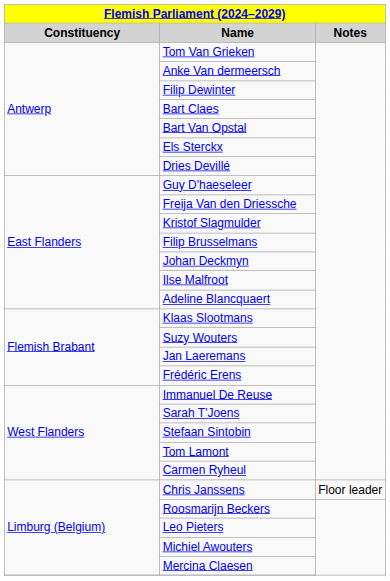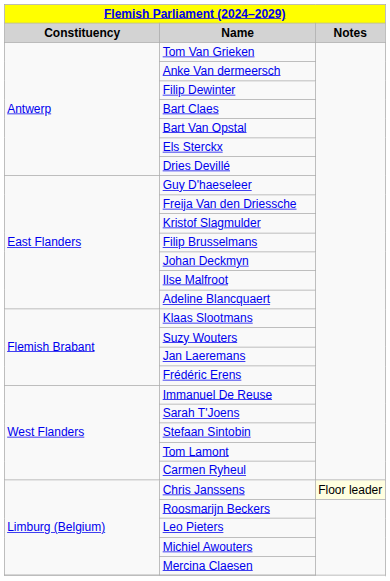(350, 489) no background -> (350, 489) lightyellow background
